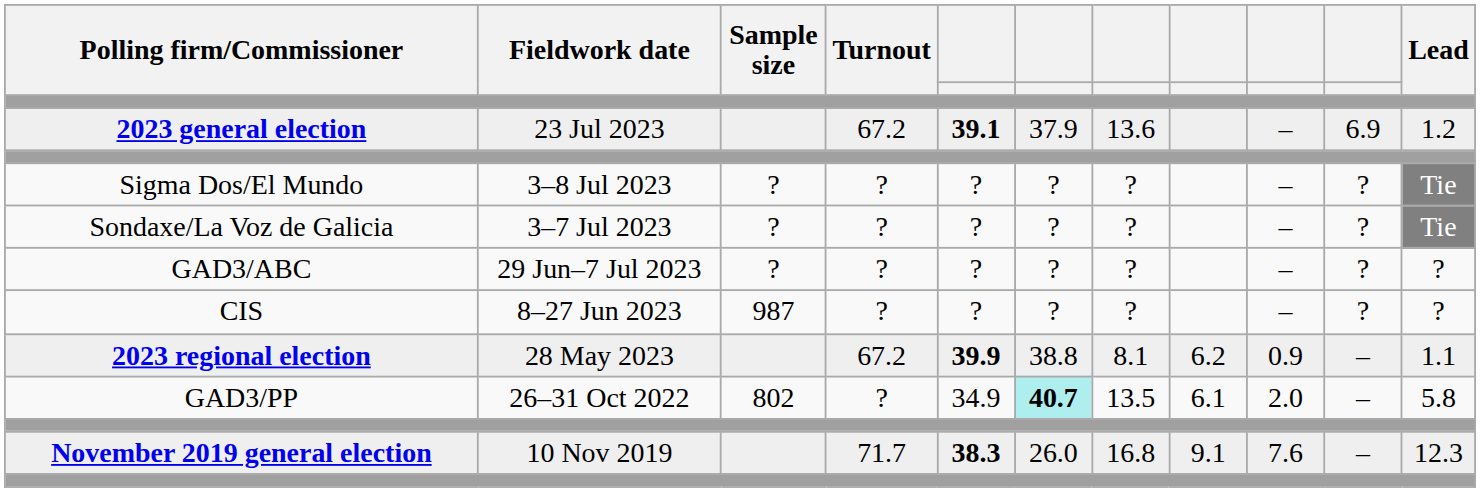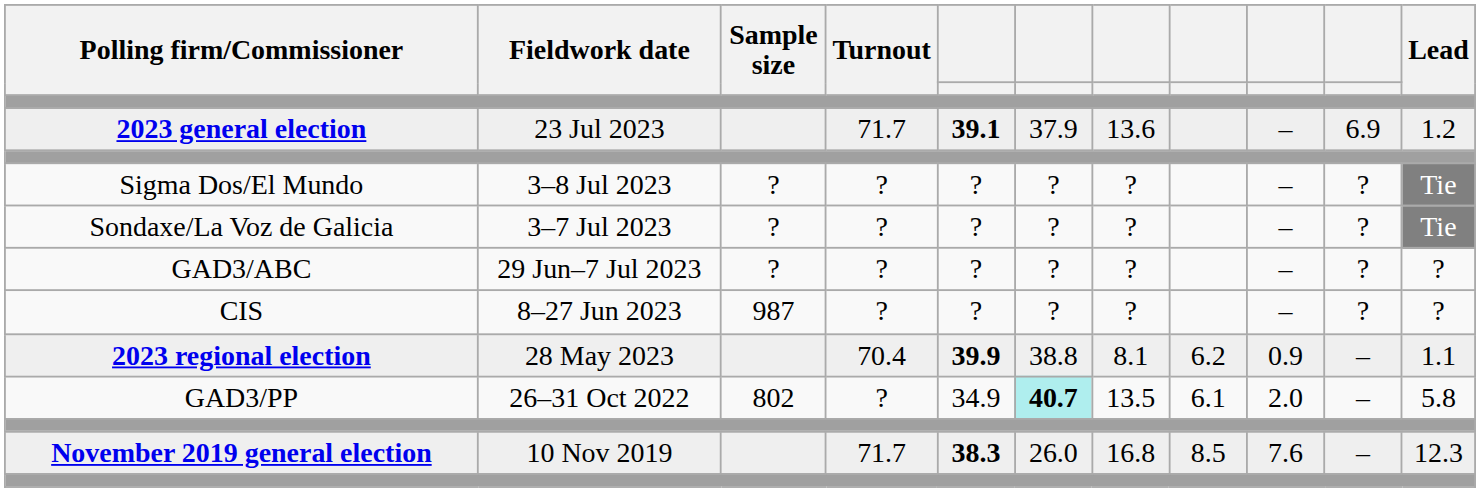(882, 129) 67.2 -> (882, 129) 71.7
(882, 354) 67.2 -> (882, 354) 70.4
(1208, 452) 9.1 -> (1208, 452) 8.5
